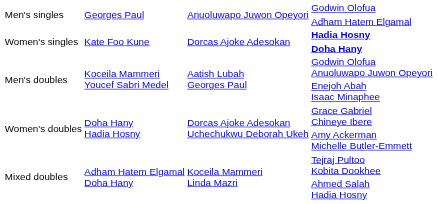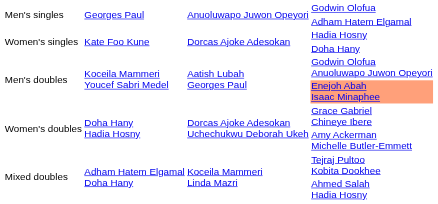(341, 35) bold -> (339, 35) normal
(337, 48) bold -> (336, 48) normal
(346, 92) no background -> (346, 92) lightsalmon background
